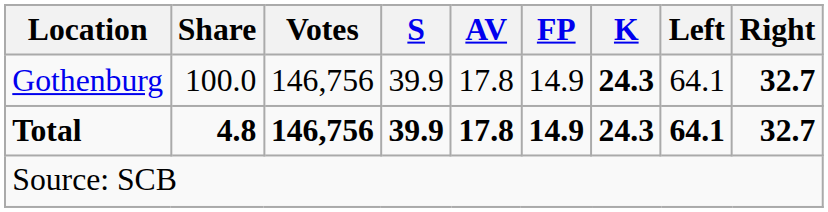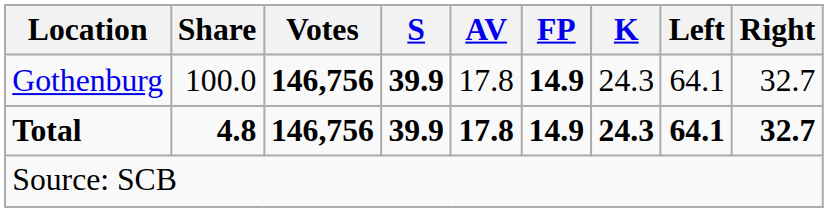(322, 79) normal -> (322, 79) bold
(416, 79) normal -> (416, 79) bold
(556, 79) normal -> (556, 79) bold
(626, 79) bold -> (626, 79) normal
(788, 79) bold -> (788, 79) normal
